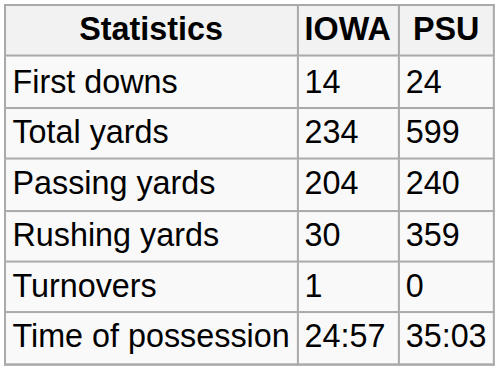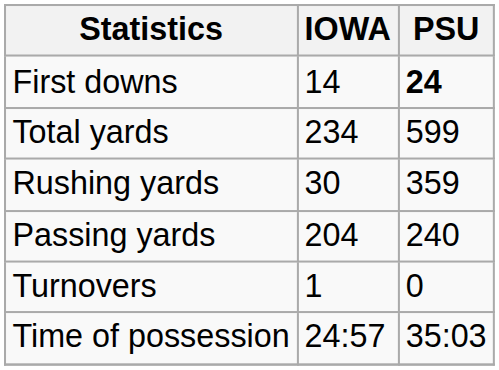(424, 81) normal -> (424, 81) bold
rows swapped: (116, 235) <-> (114, 183)
